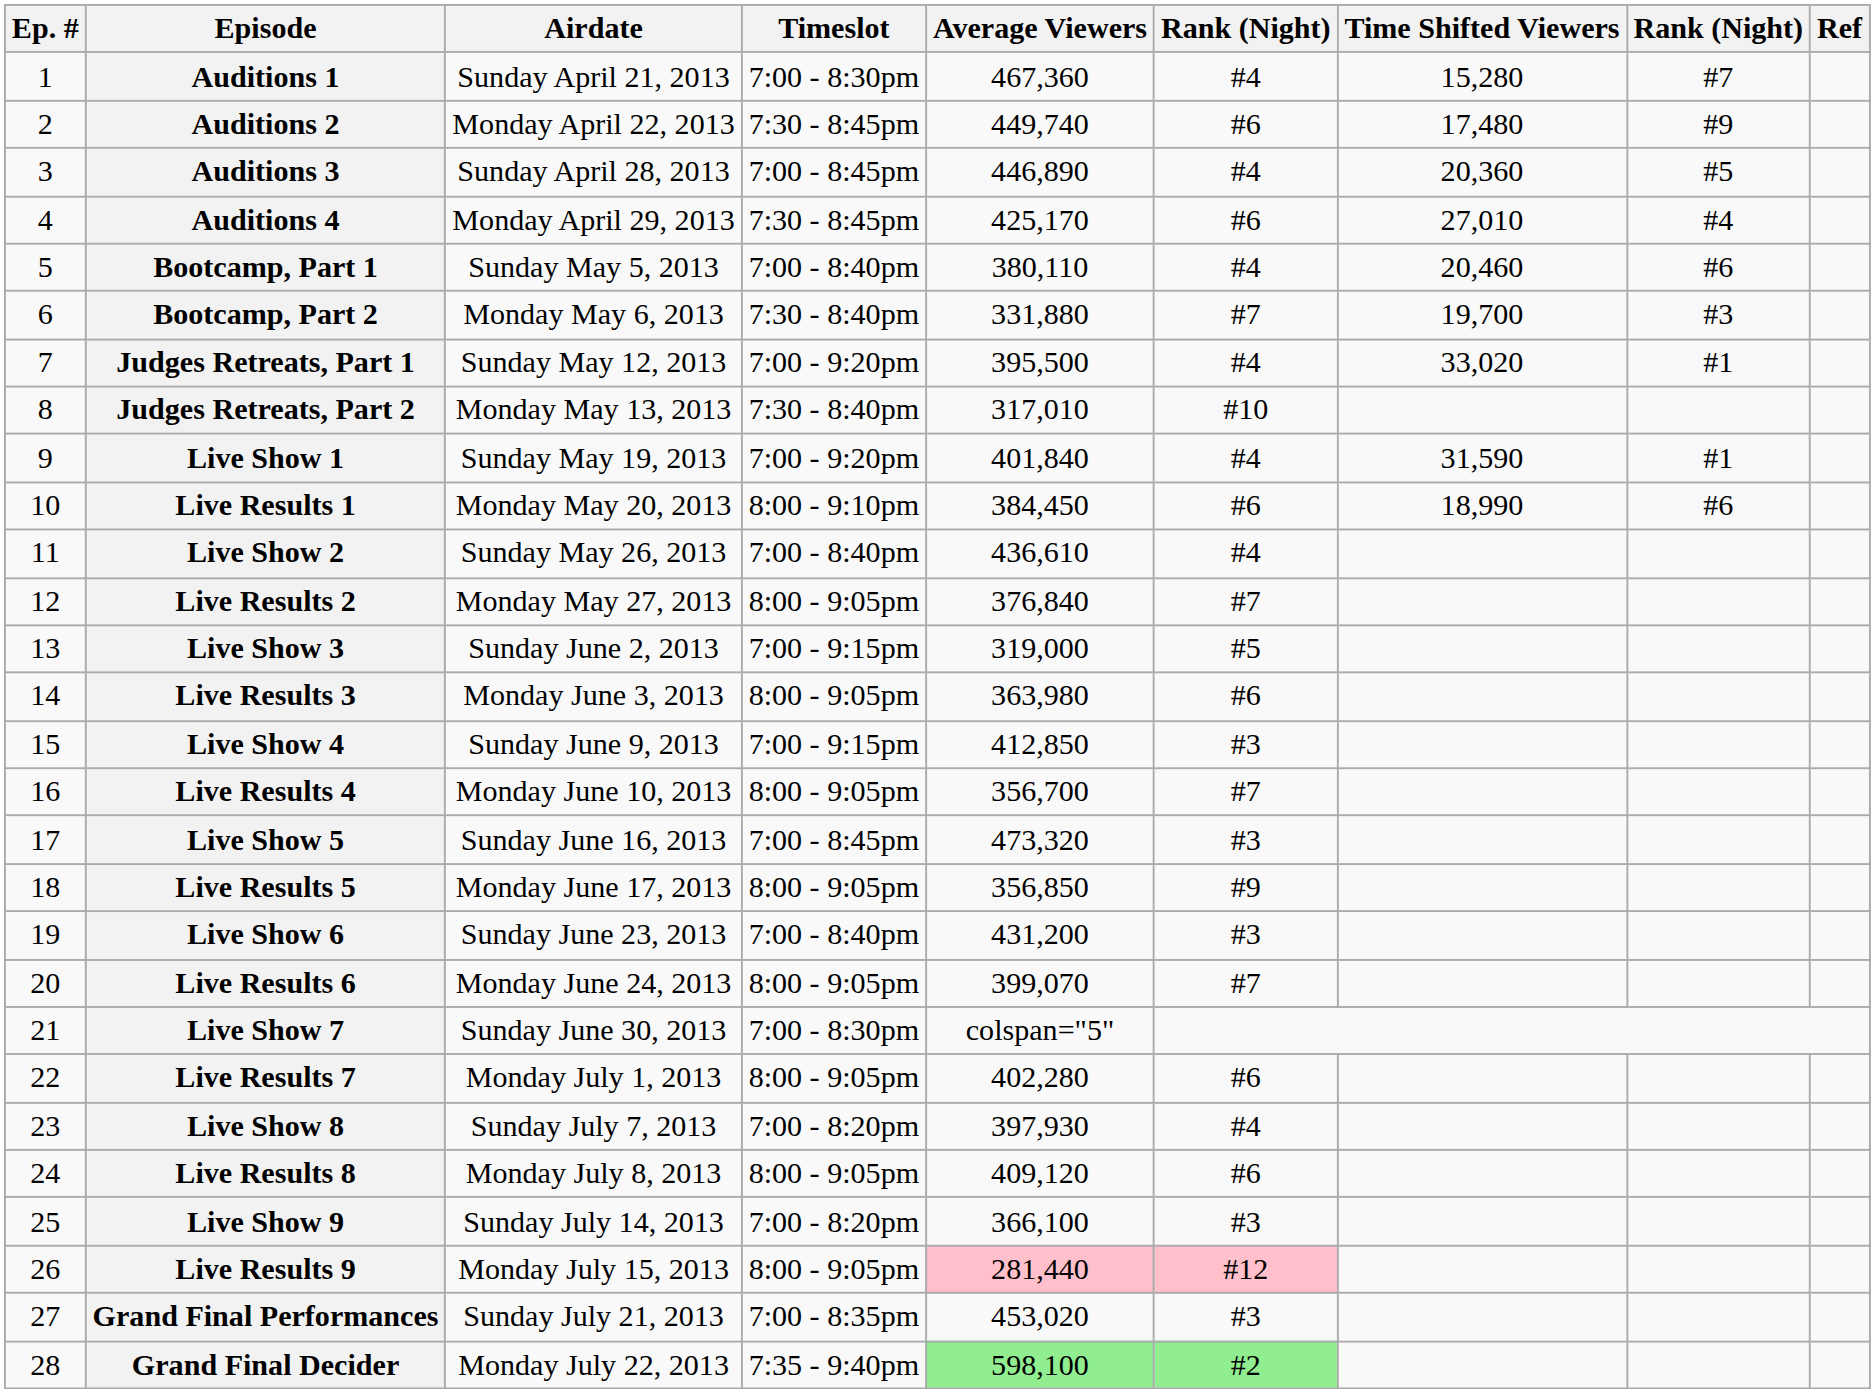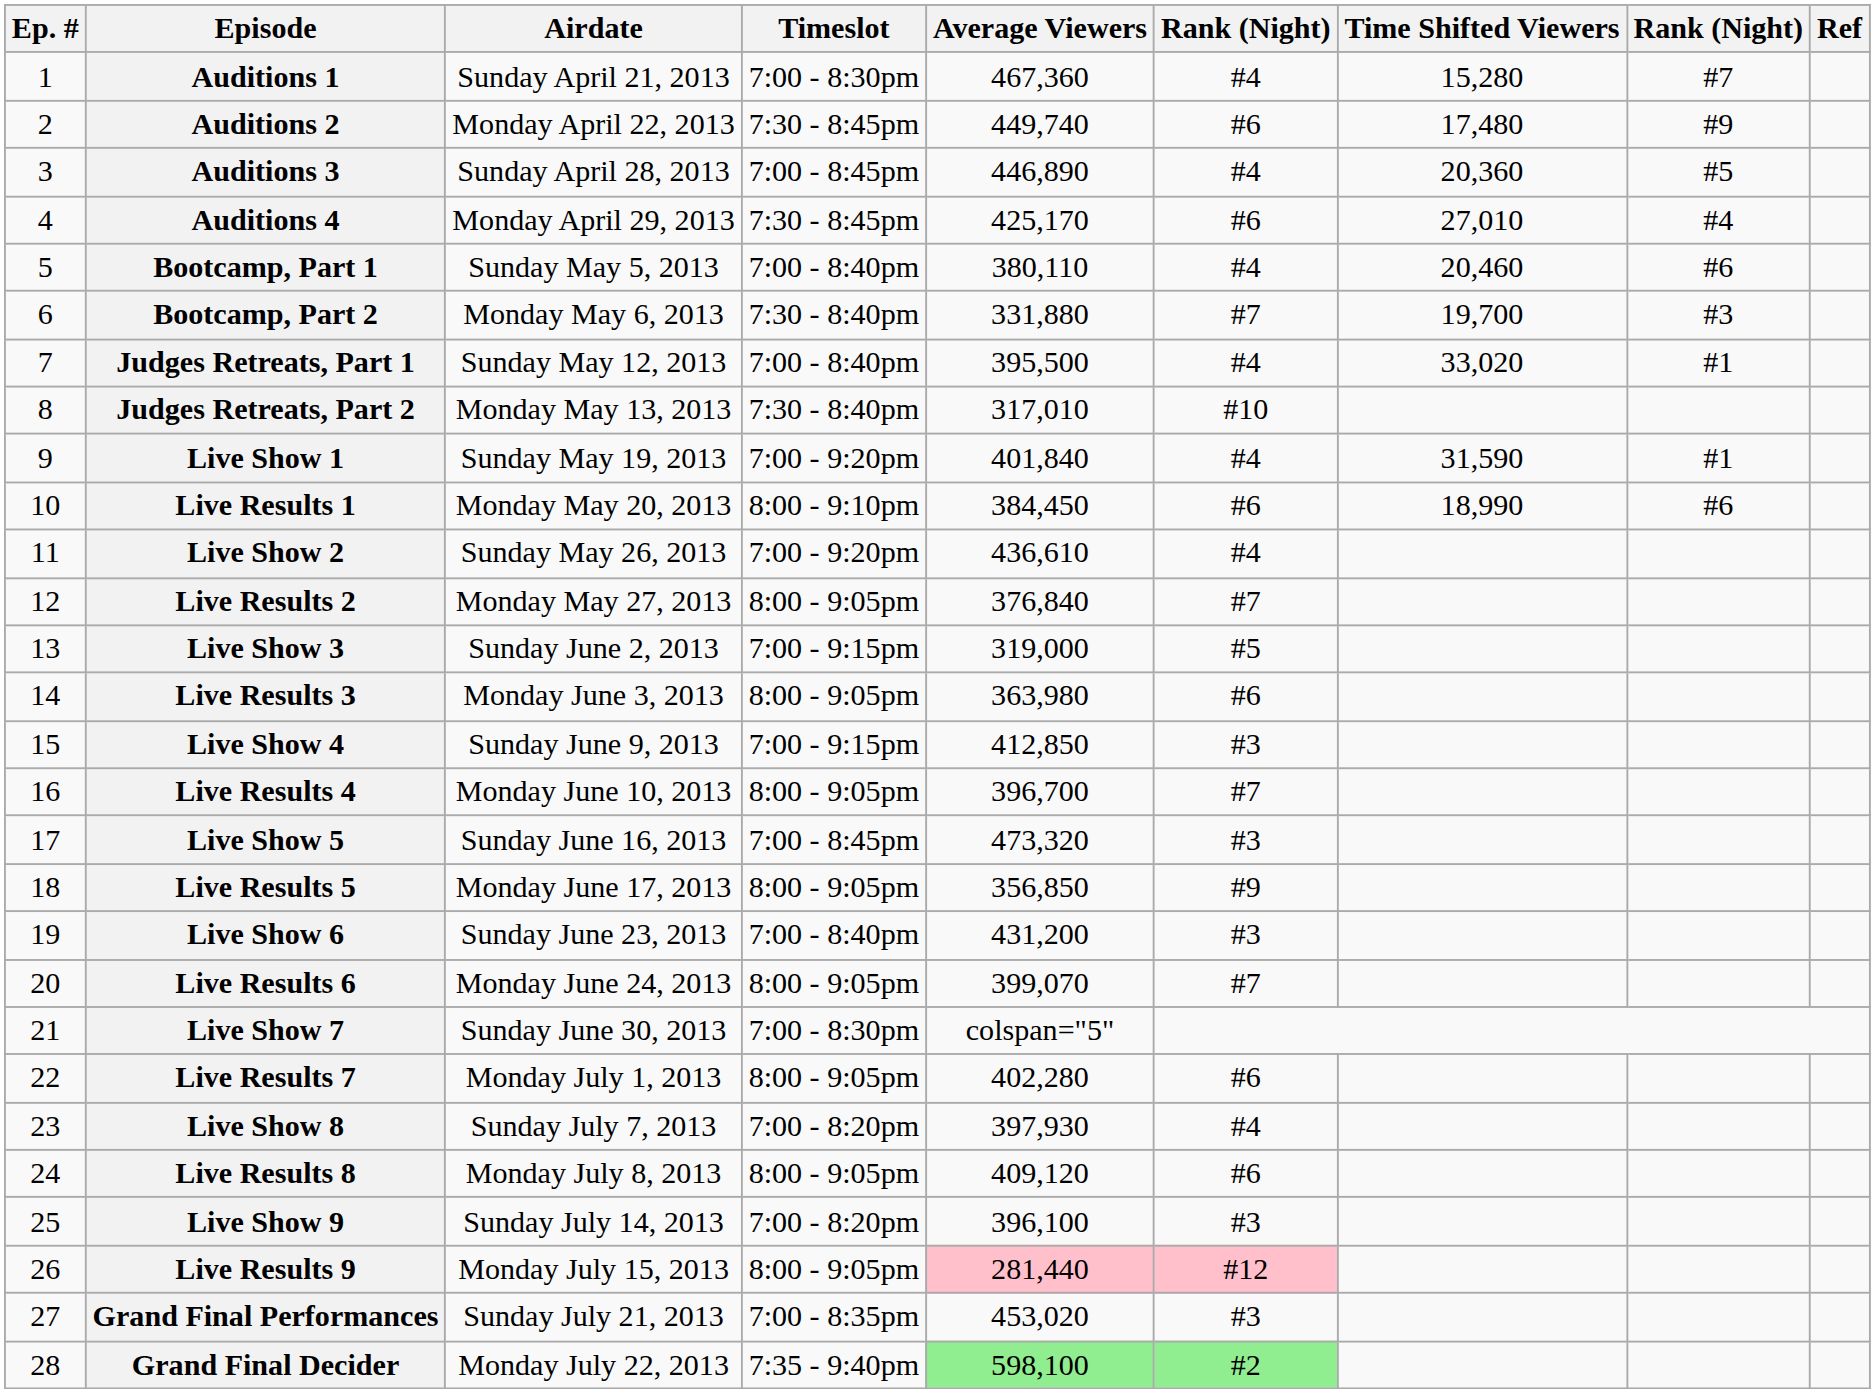(834, 362) 7:00 - 9:20pm -> (834, 362) 7:00 - 8:40pm
(834, 553) 7:00 - 8:40pm -> (834, 553) 7:00 - 9:20pm
(1040, 791) 356,700 -> (1040, 791) 396,700
(1040, 1220) 366,100 -> (1040, 1220) 396,100
